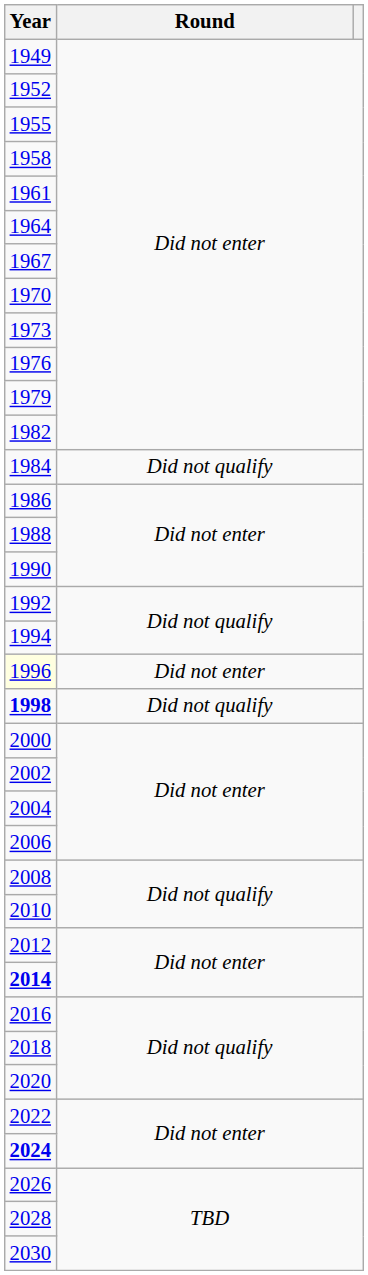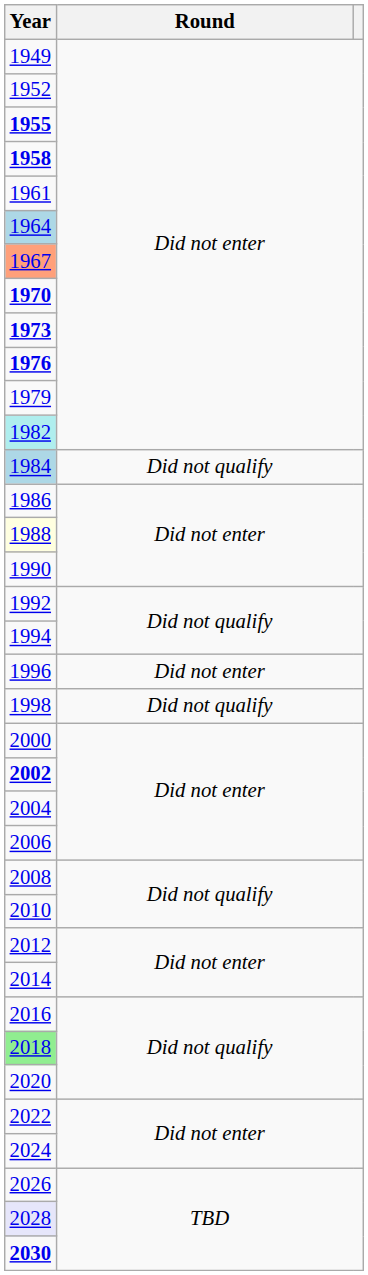(30, 124) normal -> (30, 124) bold
(30, 158) normal -> (30, 158) bold
(30, 227) no background -> (30, 227) lightblue background
(30, 261) no background -> (30, 261) lightsalmon background
(30, 295) normal -> (30, 295) bold
(30, 329) normal -> (30, 329) bold
(30, 363) normal -> (30, 363) bold
(30, 432) no background -> (30, 432) paleturquoise background
(30, 466) no background -> (30, 466) lightblue background
(30, 534) no background -> (30, 534) lightyellow background
(30, 671) lightyellow background -> (30, 671) no background
(30, 705) bold -> (30, 705) normal
(30, 774) normal -> (30, 774) bold
(30, 979) bold -> (30, 979) normal
(30, 1047) no background -> (30, 1047) lightgreen background
(30, 1150) bold -> (30, 1150) normal
(30, 1218) no background -> (30, 1218) lavender background
(30, 1253) normal -> (30, 1253) bold
